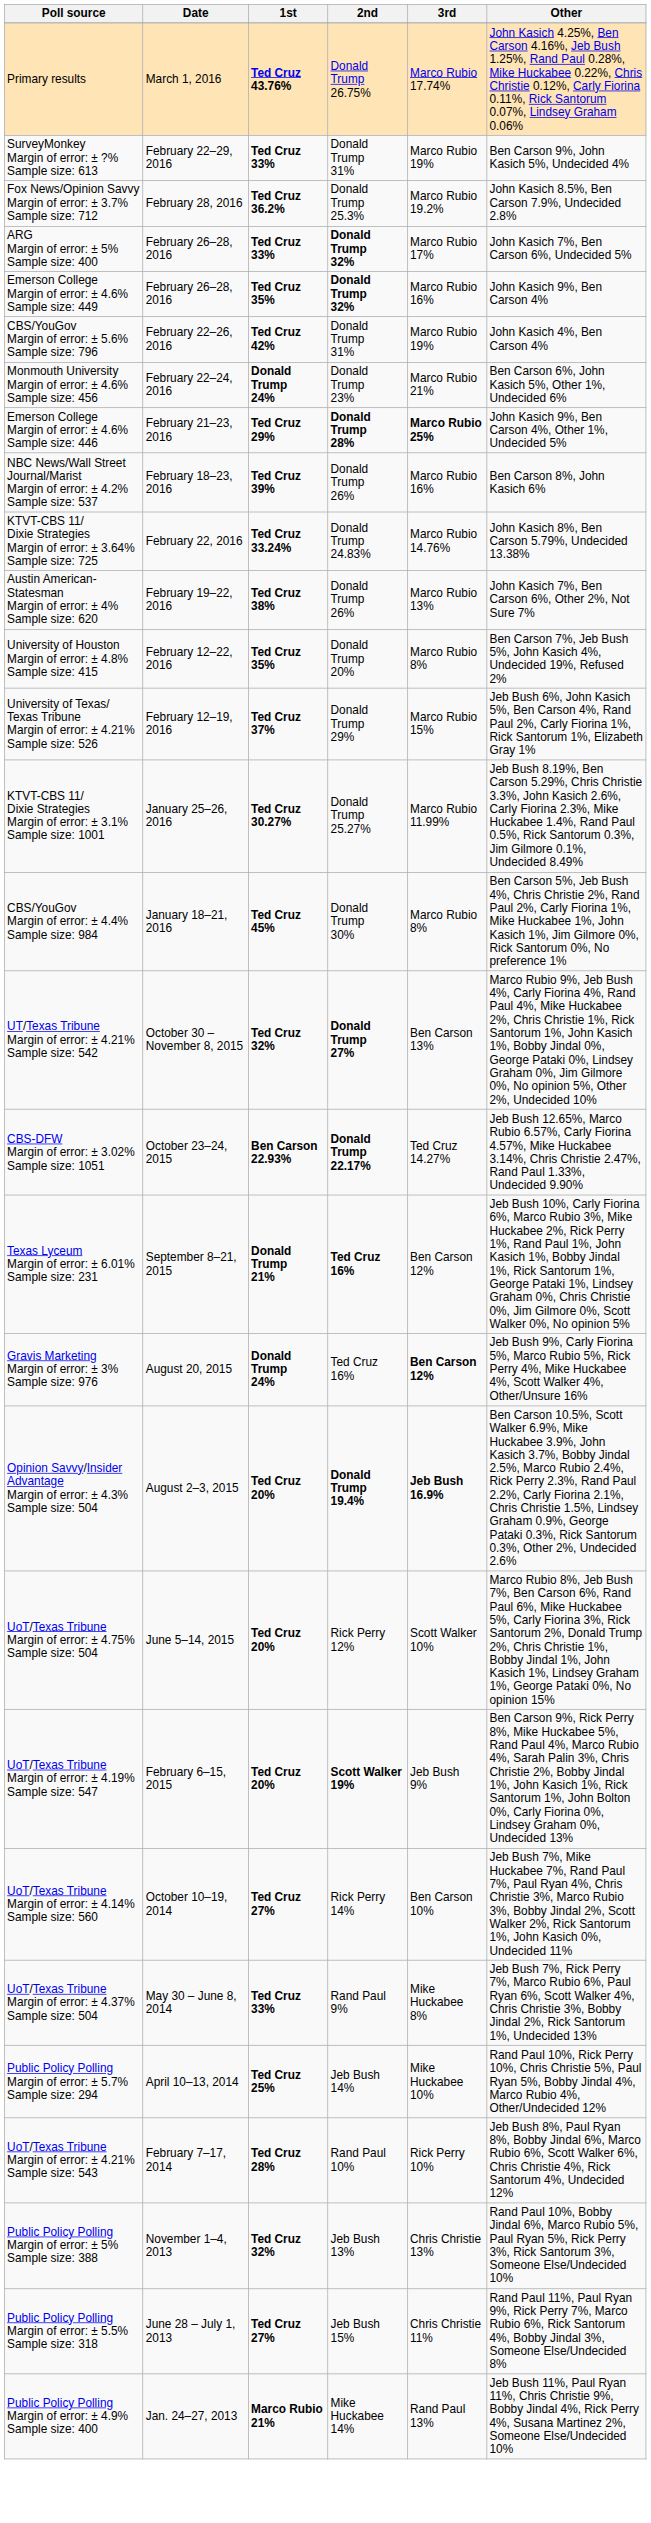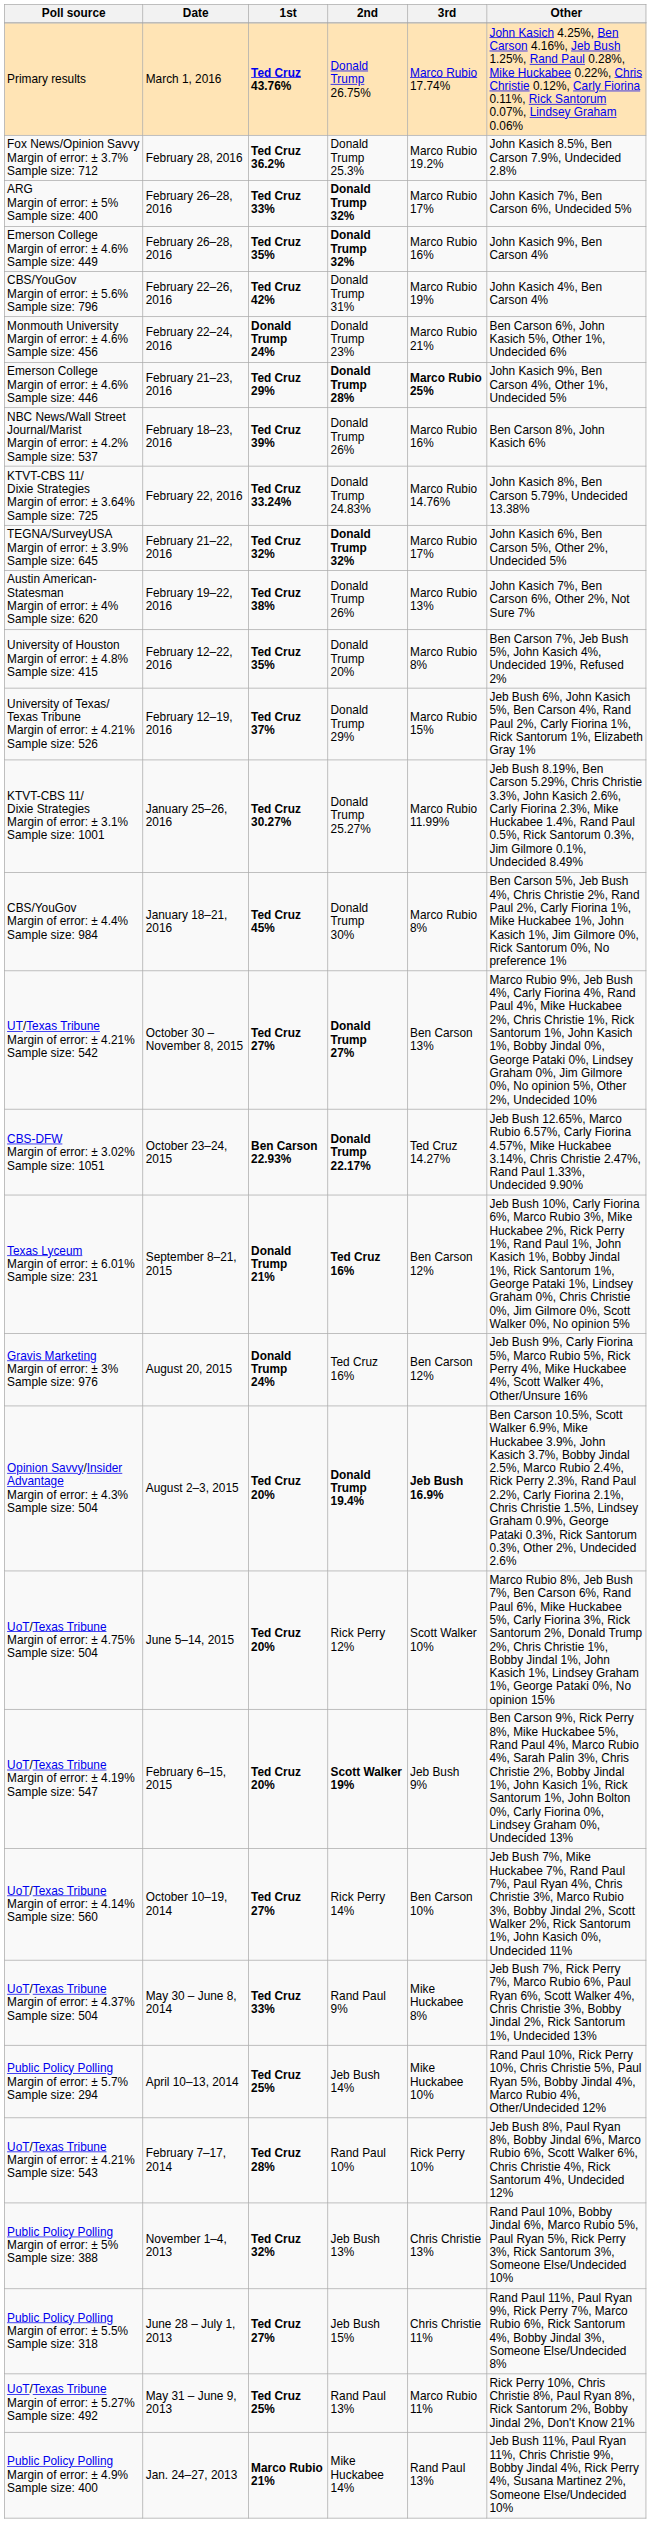- row: (63, 158)
+ row: (68, 547)
(276, 1040) Ted Cruz 32% -> (276, 1040) Ted Cruz 27%
(443, 1369) bold -> (441, 1369) normal
+ row: (71, 2403)
